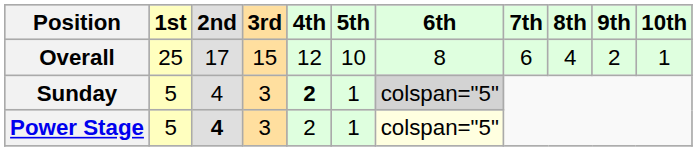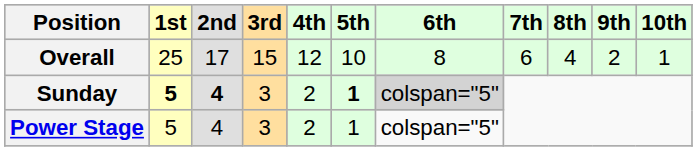(171, 92) normal -> (171, 92) bold
(217, 92) normal -> (217, 92) bold
(309, 92) bold -> (309, 92) normal
(353, 92) normal -> (353, 92) bold
(217, 127) bold -> (217, 127) normal
(440, 127) lightyellow background -> (440, 127) no background
